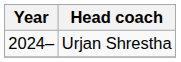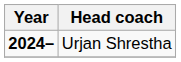(31, 43) normal -> (31, 43) bold
